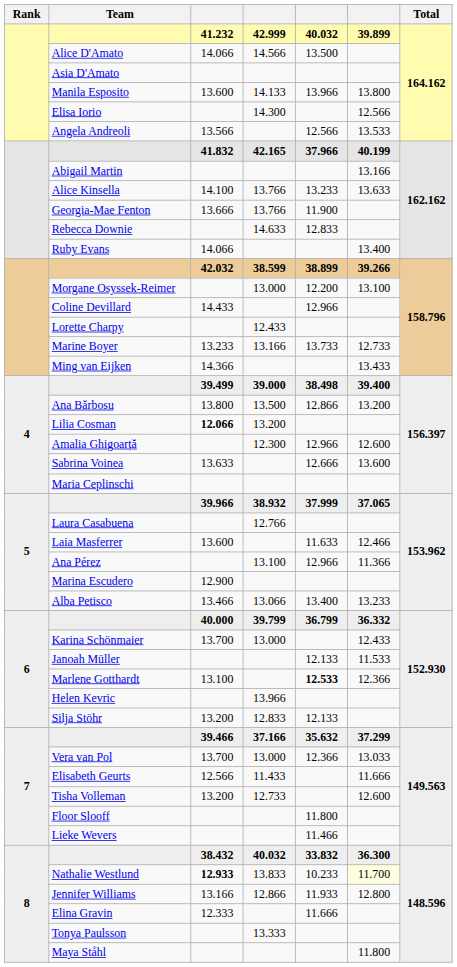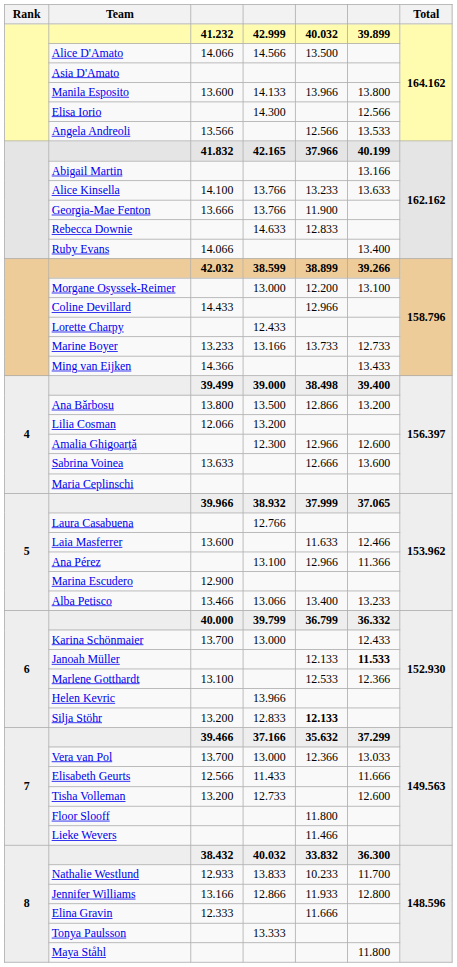(217, 424) bold -> (217, 424) normal
(374, 659) normal -> (374, 659) bold
(322, 679) bold -> (322, 679) normal
(322, 718) normal -> (322, 718) bold
(217, 874) bold -> (217, 874) normal
(374, 874) lightyellow background -> (374, 874) no background
